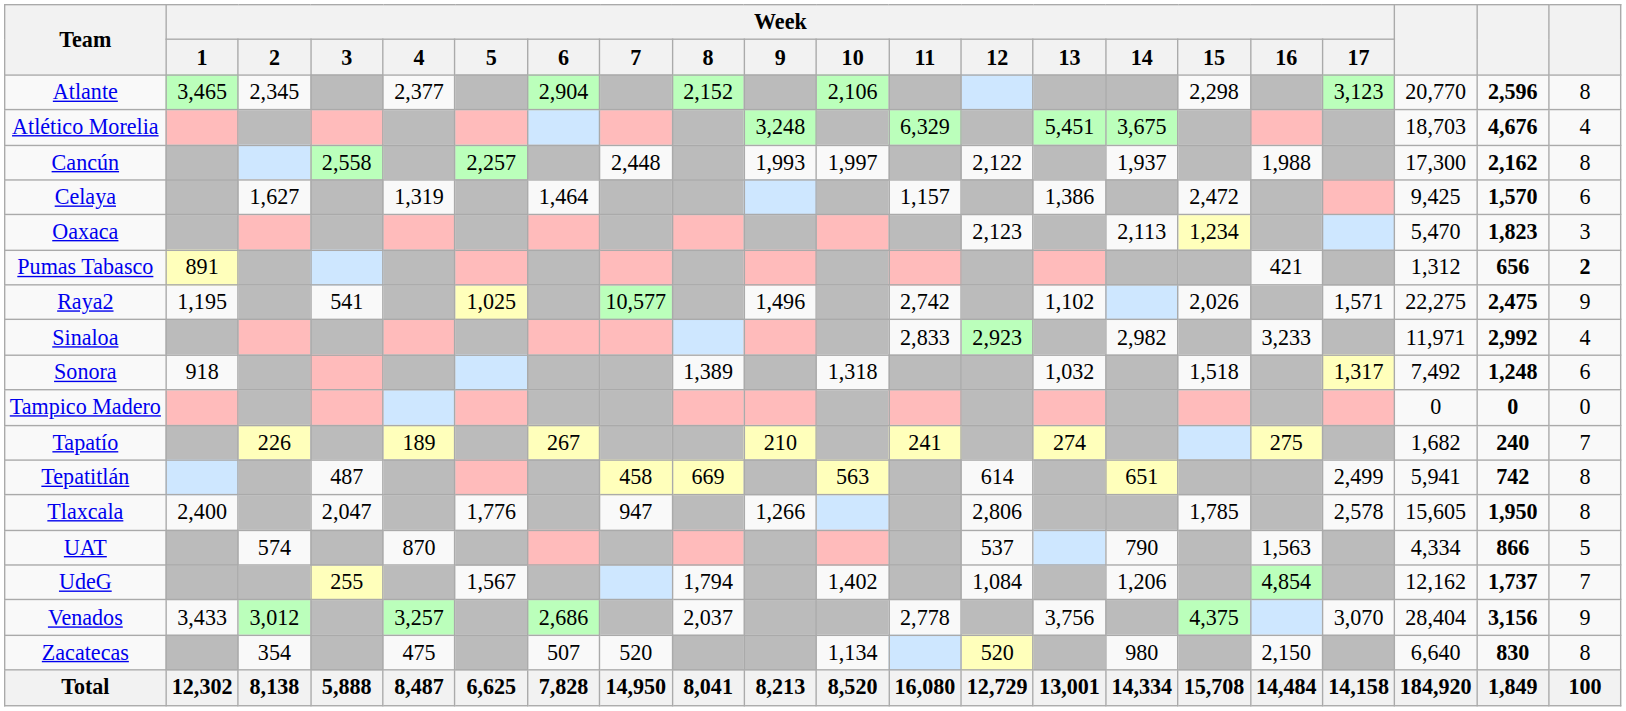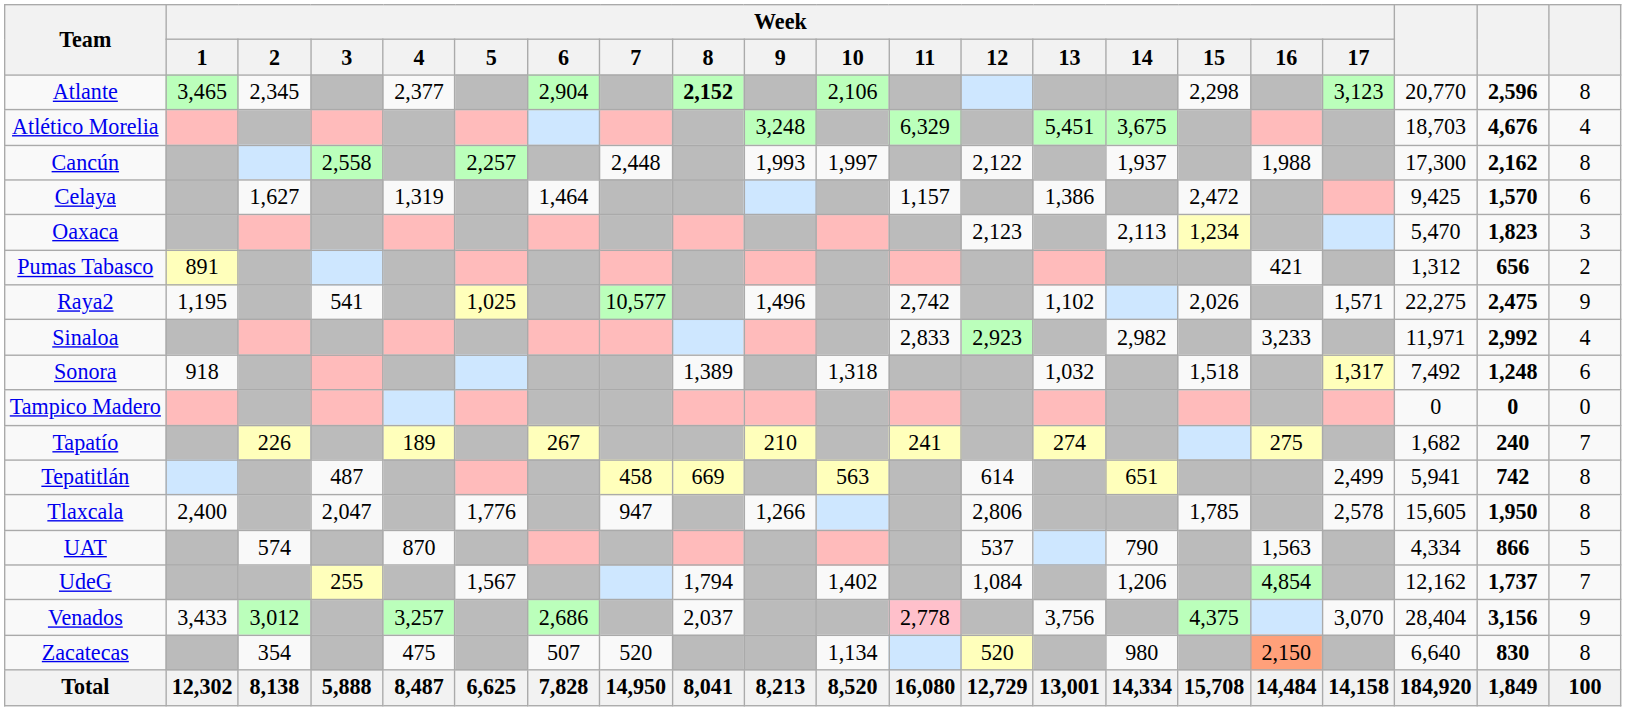(708, 92) normal -> (708, 92) bold
(1585, 267) bold -> (1585, 267) normal
(925, 617) no background -> (925, 617) pink background
(1286, 652) no background -> (1286, 652) lightsalmon background
